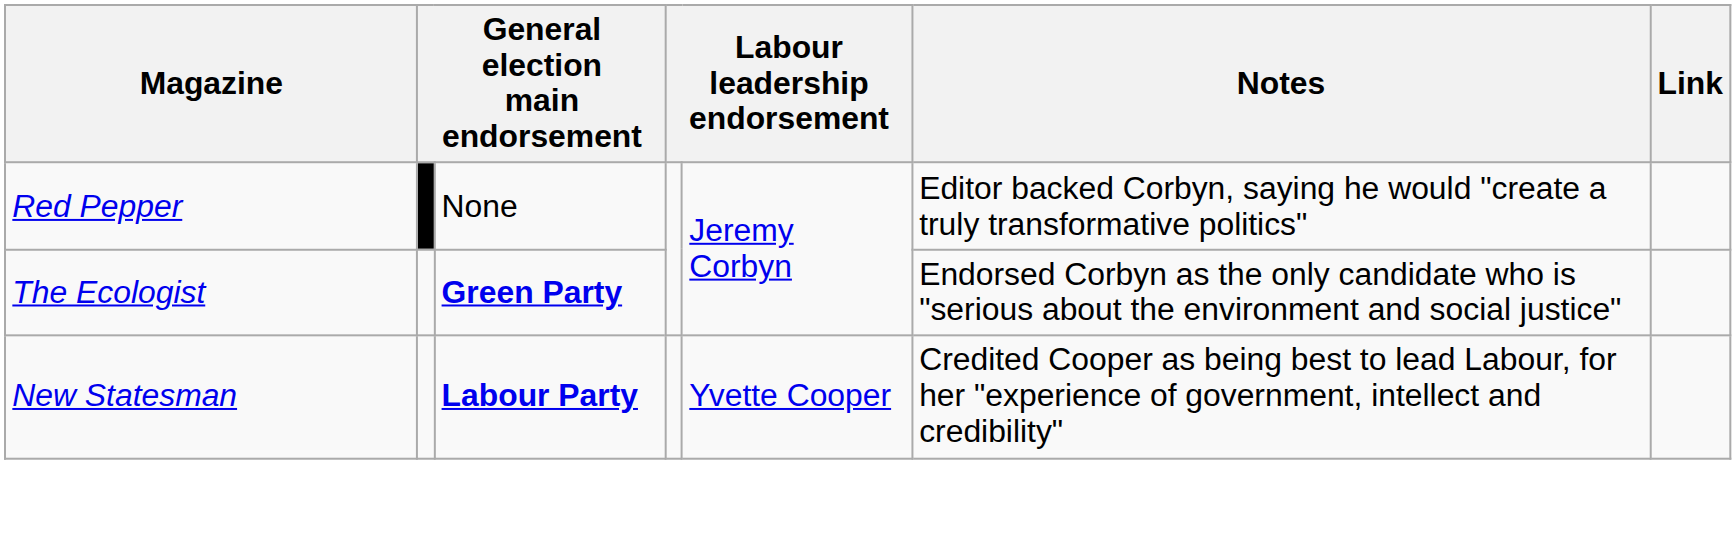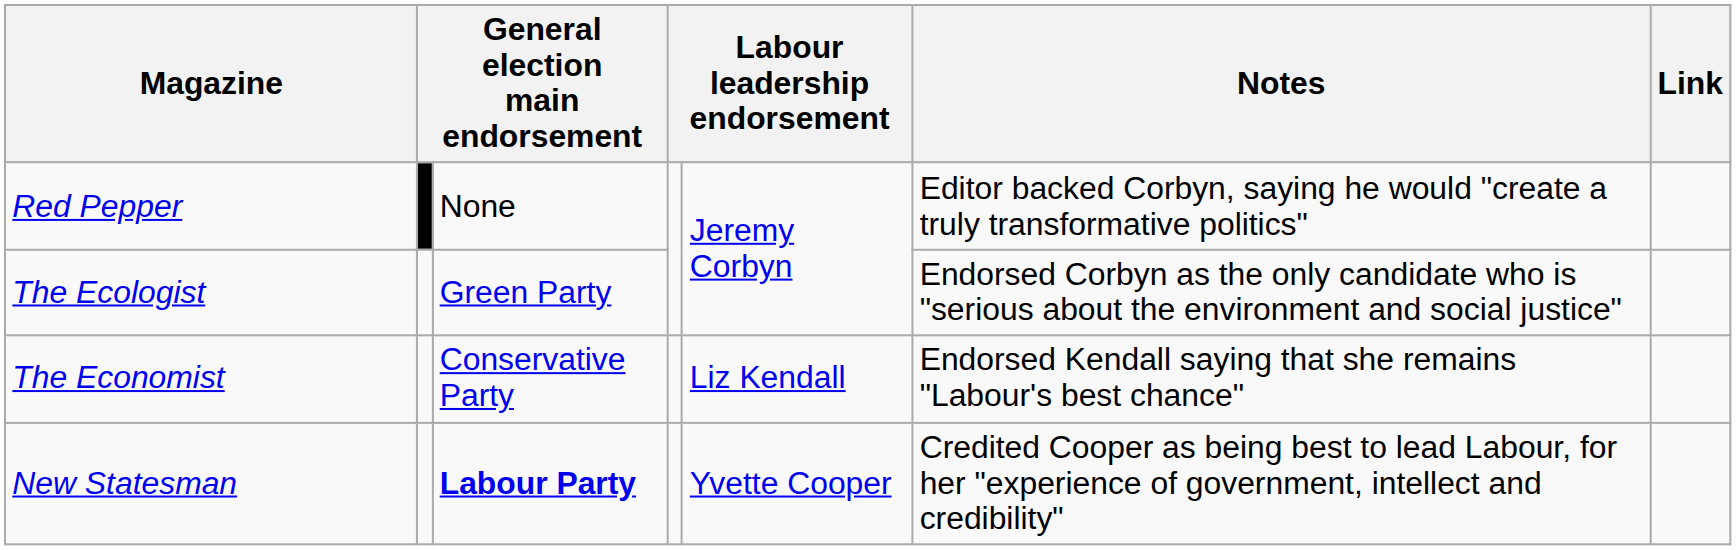(532, 291) bold -> (526, 291) normal
+ row: (119, 378)
